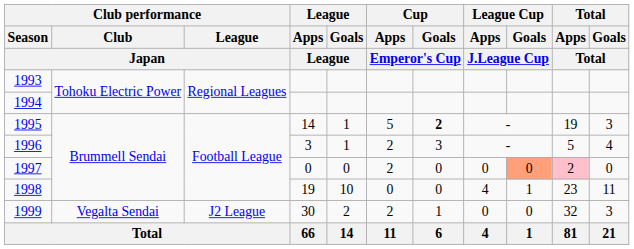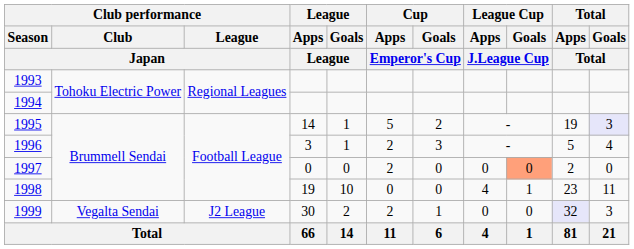(439, 124) bold -> (439, 124) normal
(609, 124) no background -> (609, 124) lavender background
(571, 168) pink background -> (571, 168) no background
(571, 211) no background -> (571, 211) lavender background
